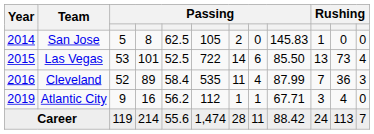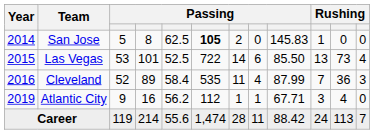(210, 39) normal -> (210, 39) bold
